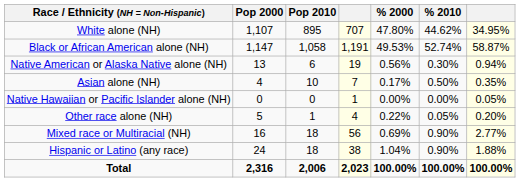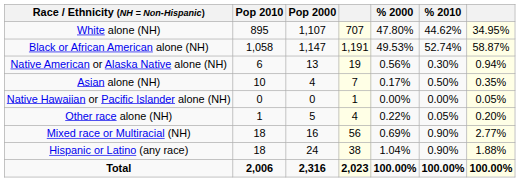columns swapped: (260, 13) <-> (312, 13)
